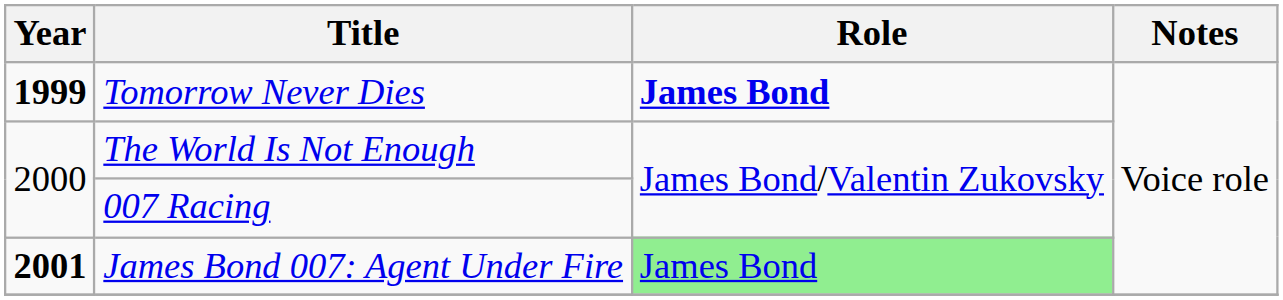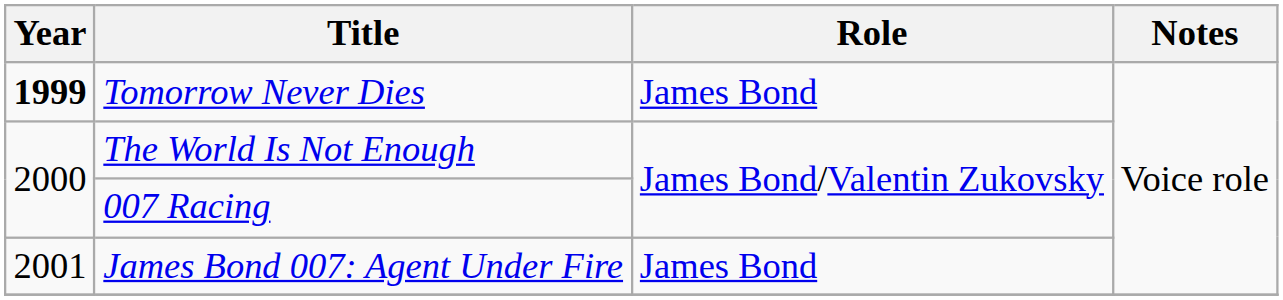(735, 91) bold -> (729, 91) normal
(50, 264) bold -> (50, 264) normal
(729, 264) lightgreen background -> (729, 264) no background
